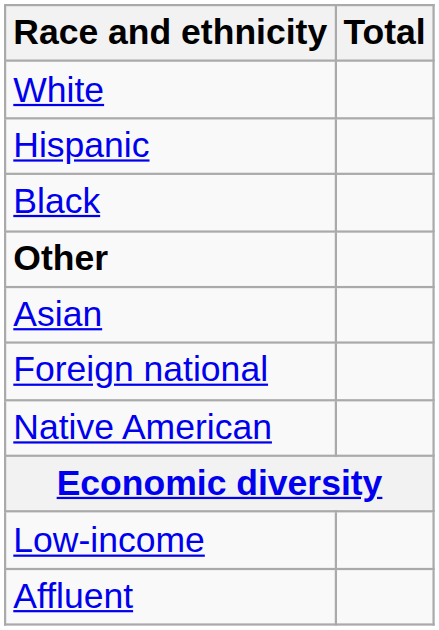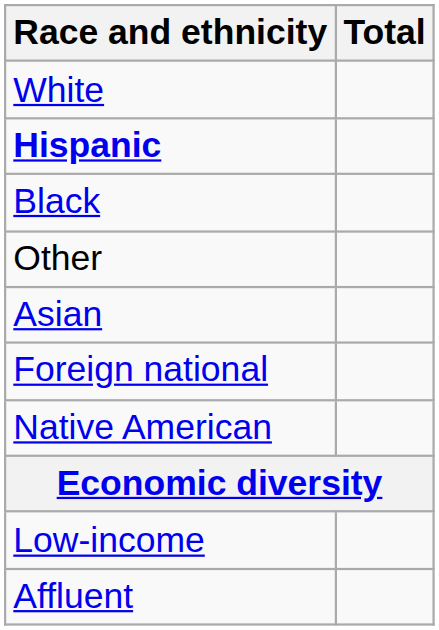(81, 145) normal -> (87, 145) bold
(61, 257) bold -> (58, 257) normal
